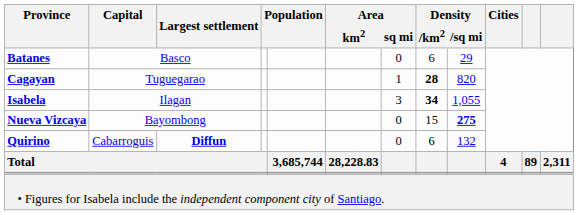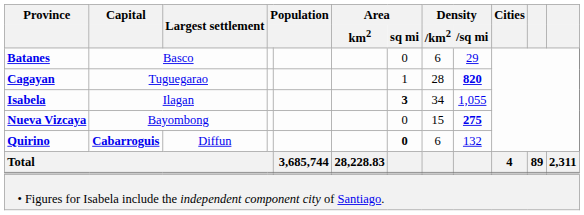(432, 79) bold -> (438, 79) normal
(466, 79) normal -> (472, 79) bold
(399, 100) normal -> (405, 100) bold
(432, 100) bold -> (438, 100) normal
(123, 141) normal -> (126, 141) bold
(209, 141) bold -> (215, 141) normal
(399, 141) normal -> (405, 141) bold
